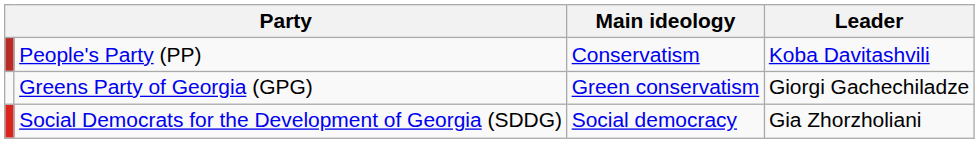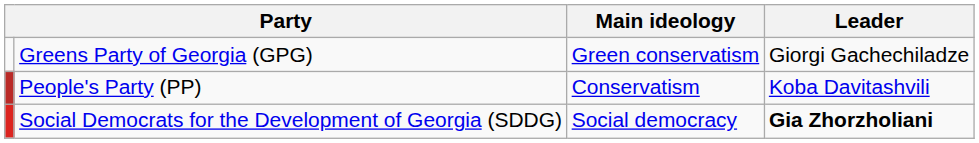rows swapped: (166, 87) <-> (110, 54)
(845, 120) normal -> (851, 120) bold
